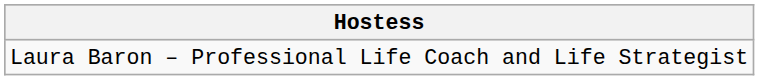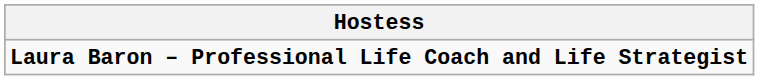(379, 58) normal -> (379, 58) bold
